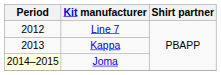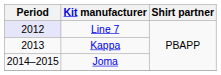(33, 29) no background -> (33, 29) lavender background
(33, 62) lightyellow background -> (33, 62) no background
